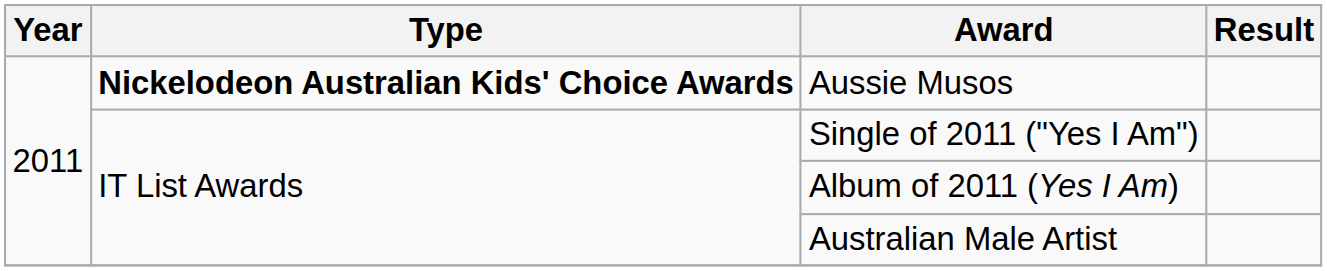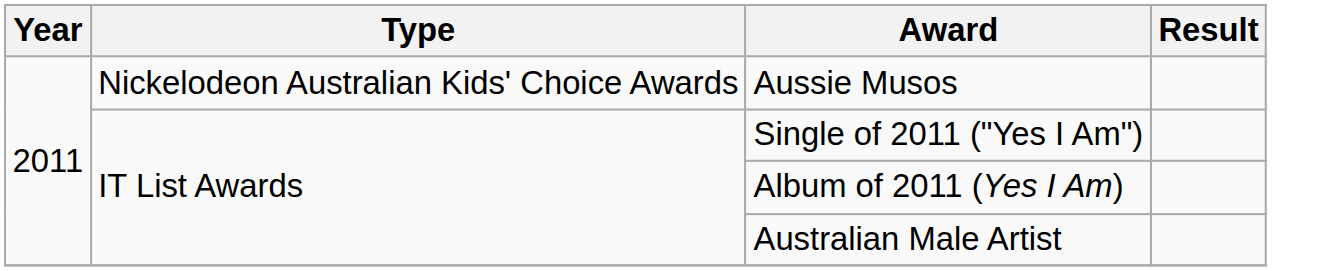(446, 82) bold -> (418, 82) normal
